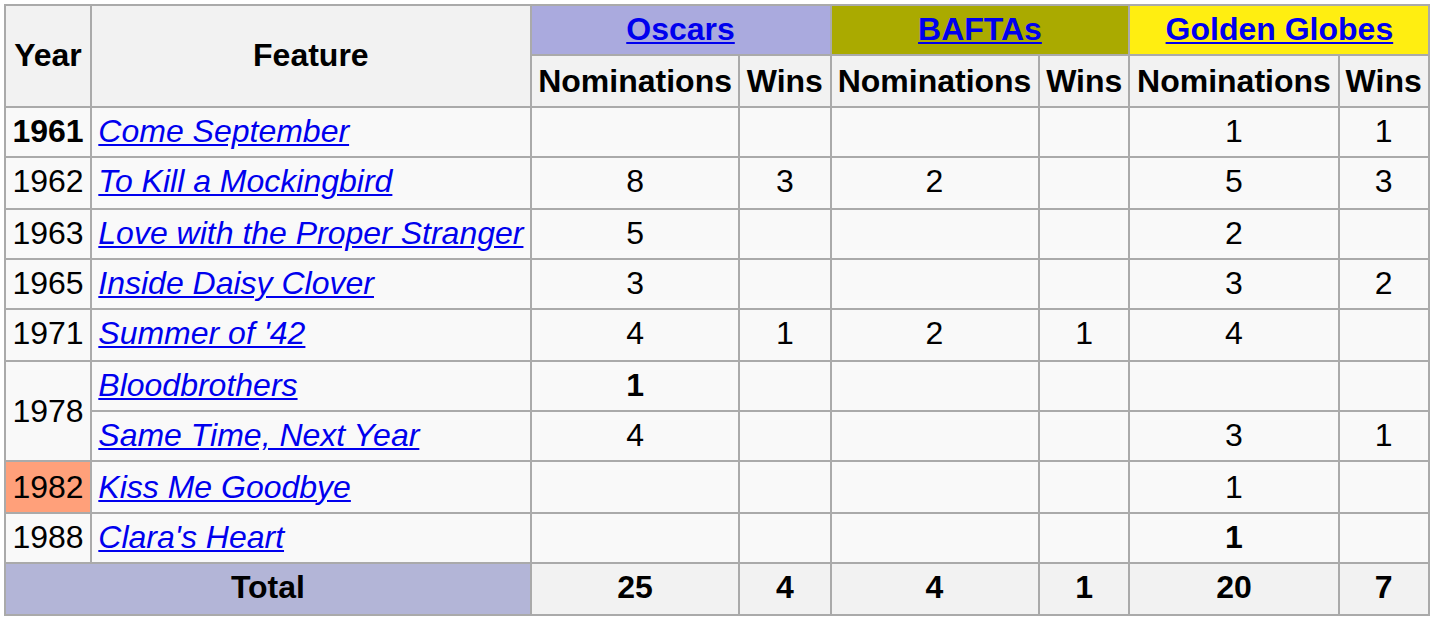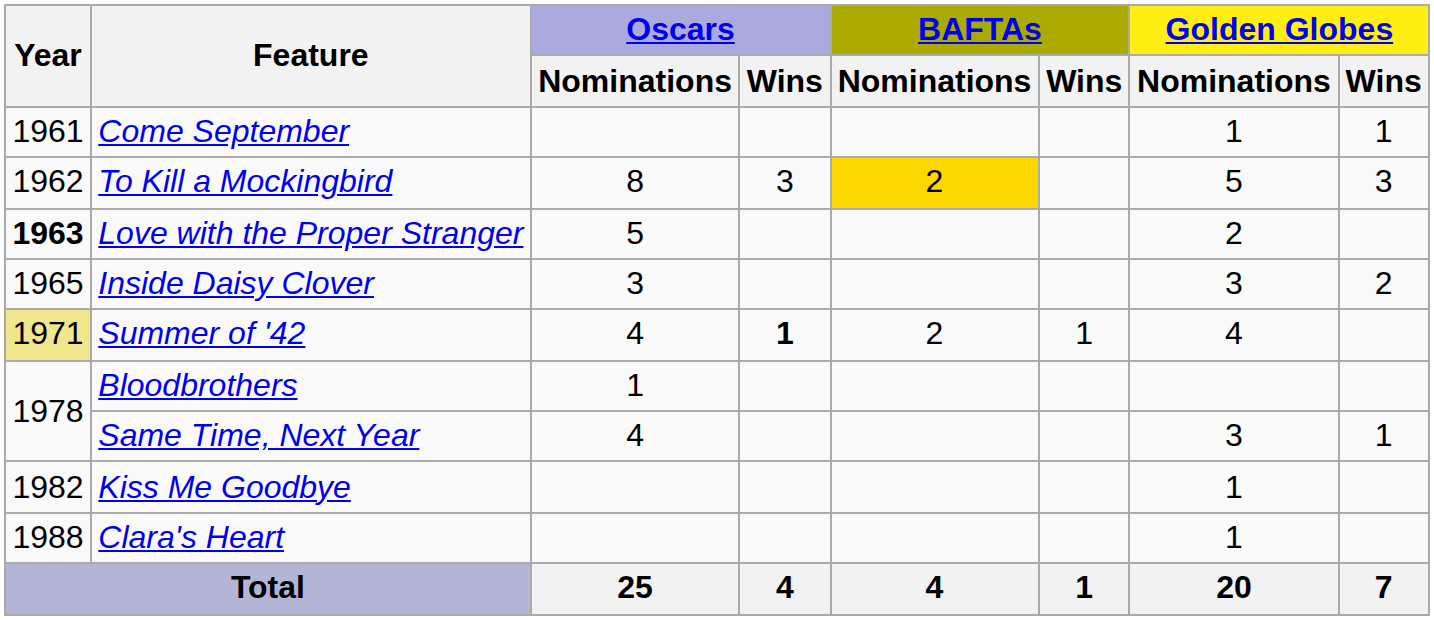(48, 131) bold -> (48, 131) normal
(934, 182) no background -> (934, 182) gold background
(48, 232) normal -> (48, 232) bold
(48, 334) no background -> (48, 334) khaki background
(785, 334) normal -> (785, 334) bold
(635, 385) bold -> (635, 385) normal
(48, 486) lightsalmon background -> (48, 486) no background
(1234, 537) bold -> (1234, 537) normal
